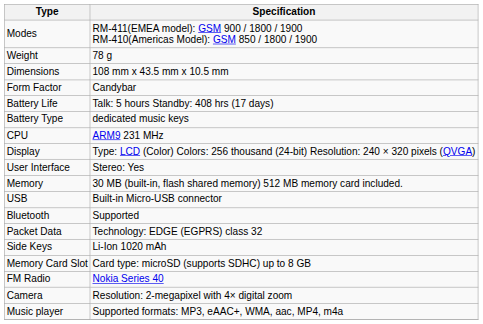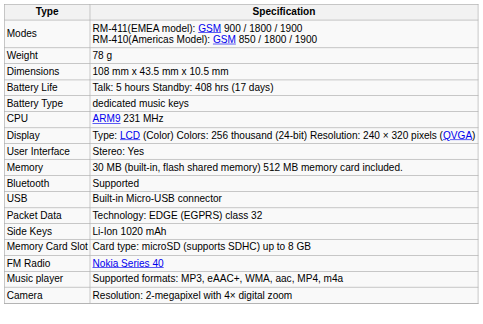- row: (34, 87)
rows swapped: (28, 215) <-> (17, 199)
rows swapped: (35, 311) <-> (25, 295)
